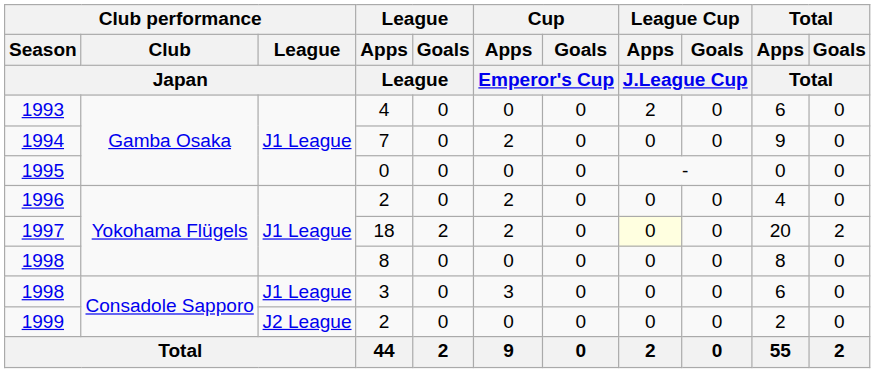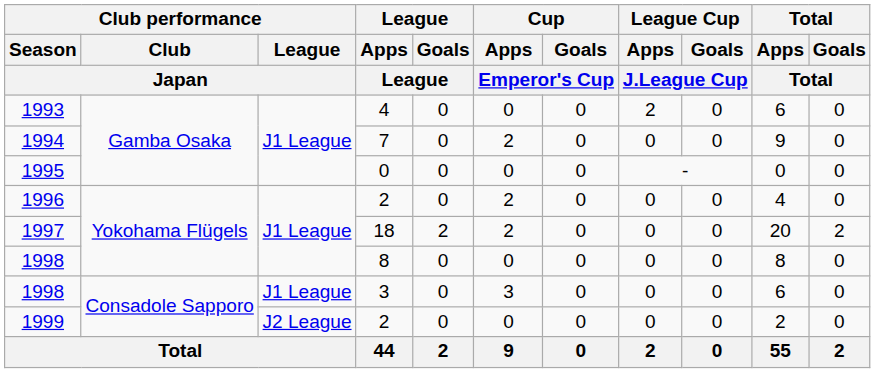(650, 230) lightyellow background -> (650, 230) no background
